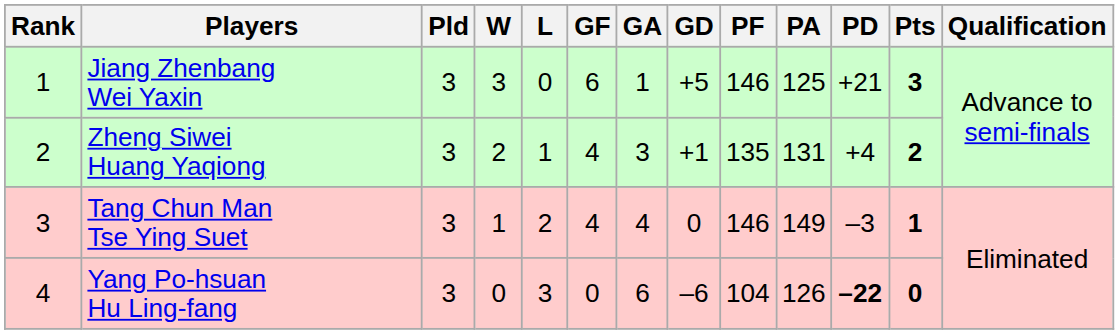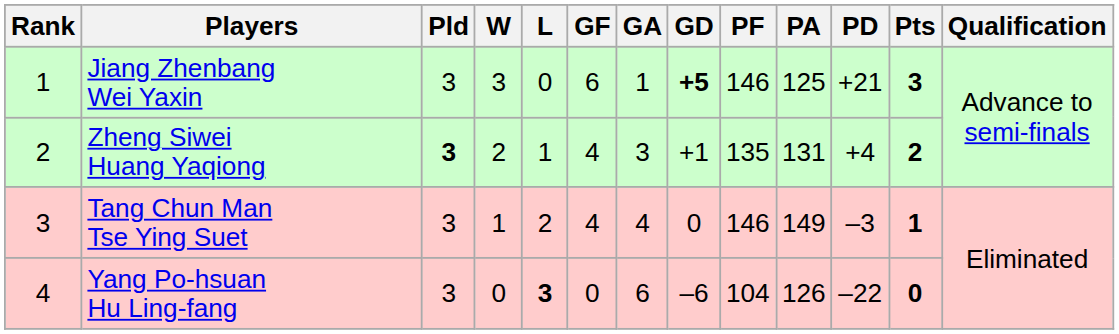(694, 82) normal -> (694, 82) bold
(449, 152) normal -> (449, 152) bold
(545, 294) normal -> (545, 294) bold
(860, 294) bold -> (860, 294) normal
